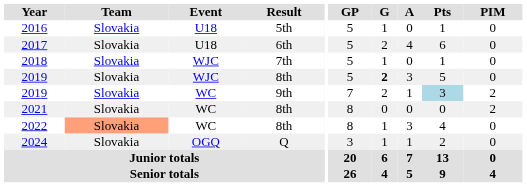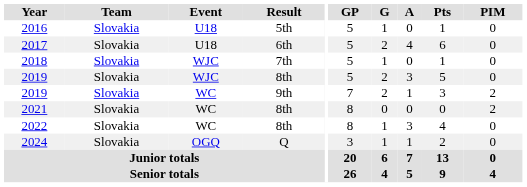(384, 76) bold -> (384, 76) normal
(442, 93) lightblue background -> (442, 93) no background
(117, 125) lightsalmon background -> (117, 125) no background
